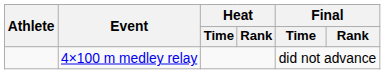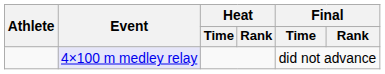(129, 58) no background -> (129, 58) lavender background
